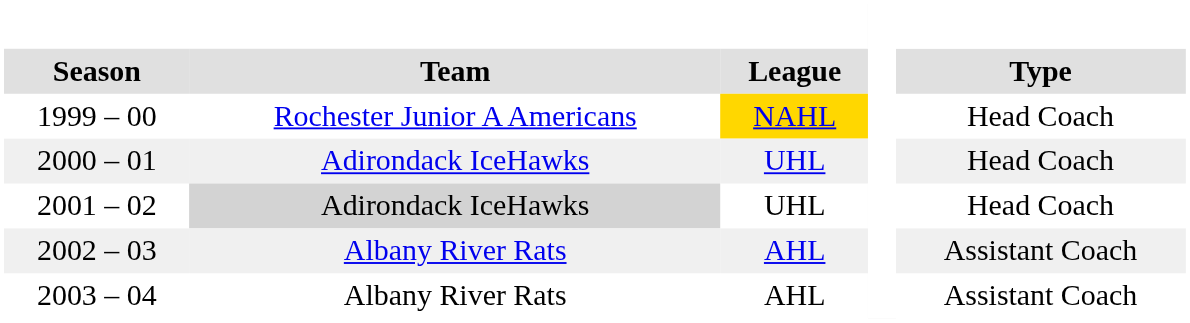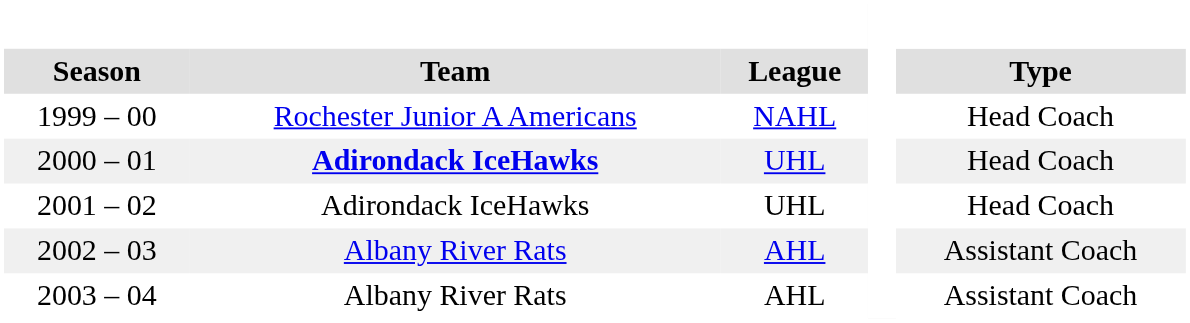(795, 115) gold background -> (795, 115) no background
(455, 160) normal -> (455, 160) bold
(455, 205) lightgrey background -> (455, 205) no background
